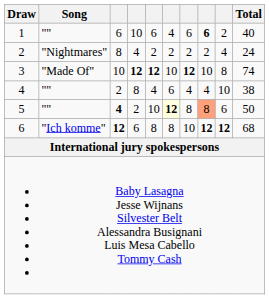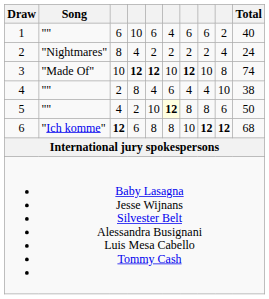(206, 33) bold -> (206, 33) normal
(119, 109) bold -> (119, 109) normal
(206, 109) lightsalmon background -> (206, 109) no background
